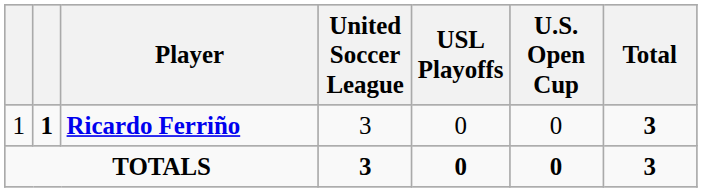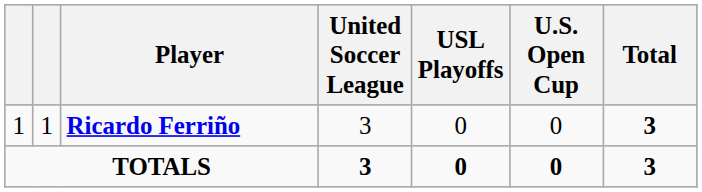(47, 125) bold -> (47, 125) normal
